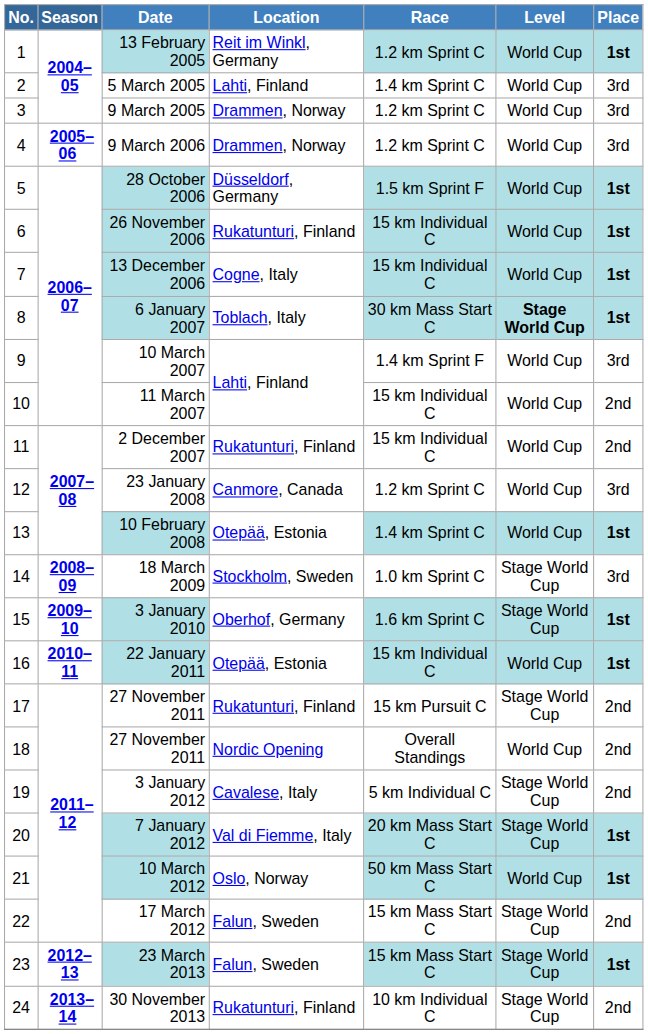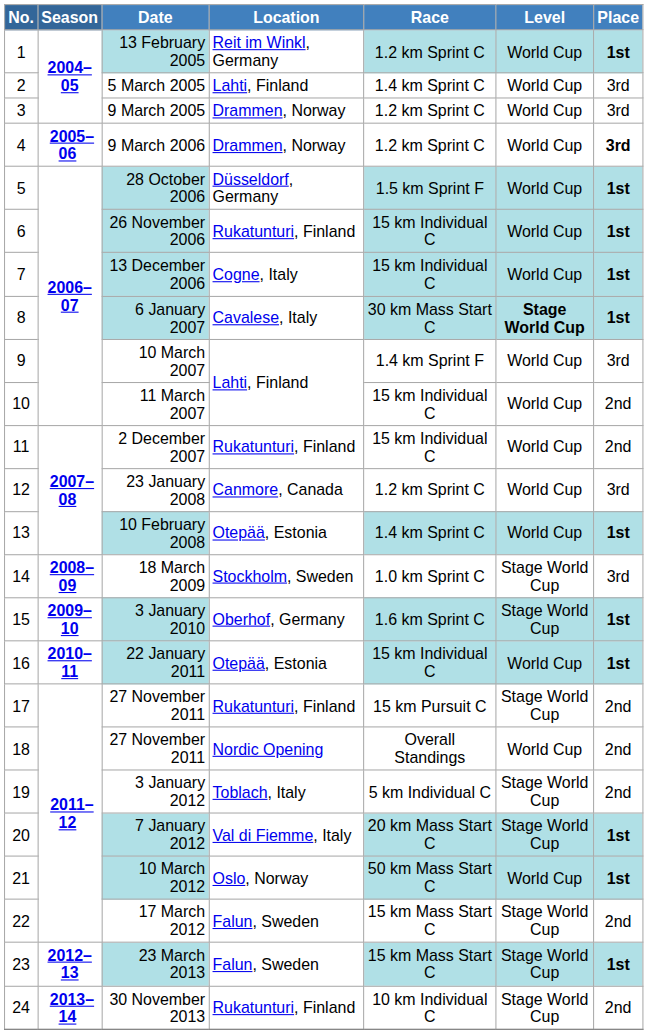(618, 145) normal -> (618, 145) bold
(259, 318) Toblach, Italy -> (265, 318) Cavalese, Italy
(265, 792) Cavalese, Italy -> (259, 792) Toblach, Italy
